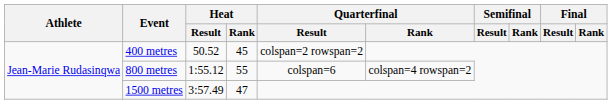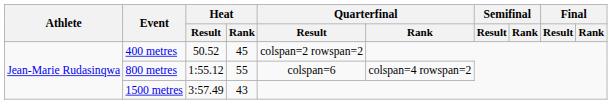(242, 90) 47 -> (242, 90) 43
